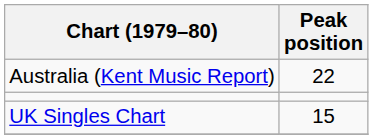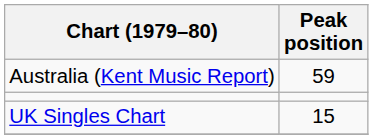(324, 75) 22 -> (324, 75) 59
